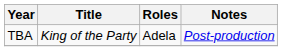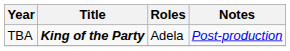(89, 35) normal -> (93, 35) bold
